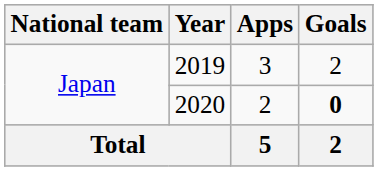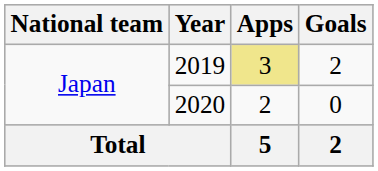(265, 64) no background -> (265, 64) khaki background
(336, 104) bold -> (336, 104) normal
